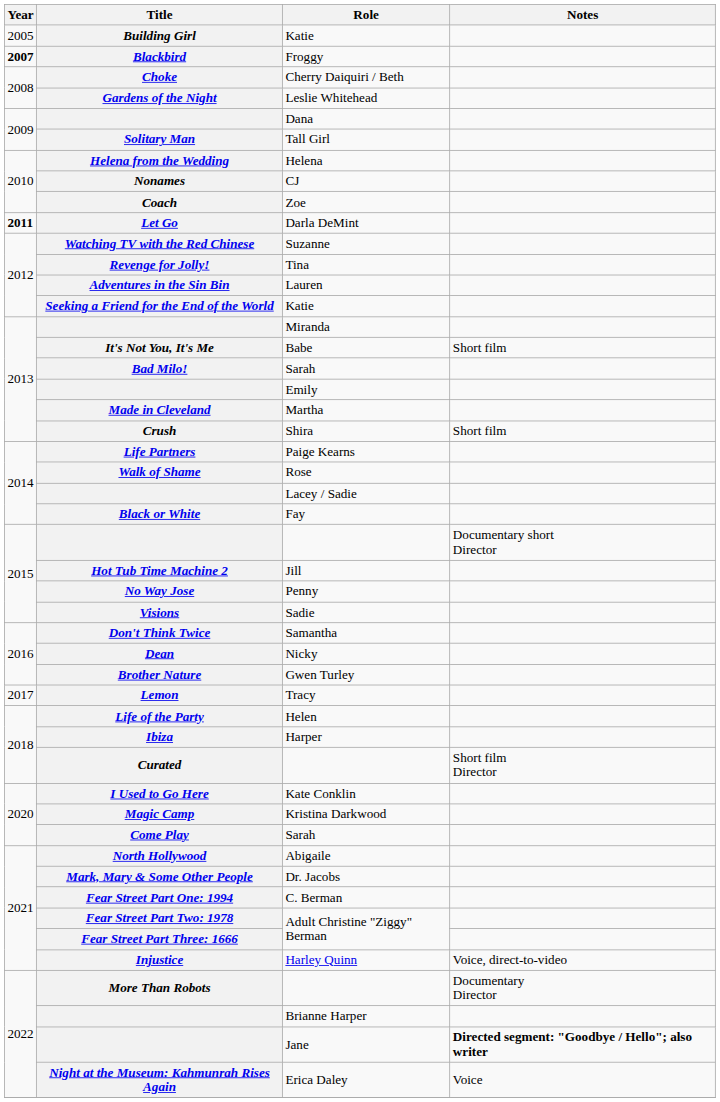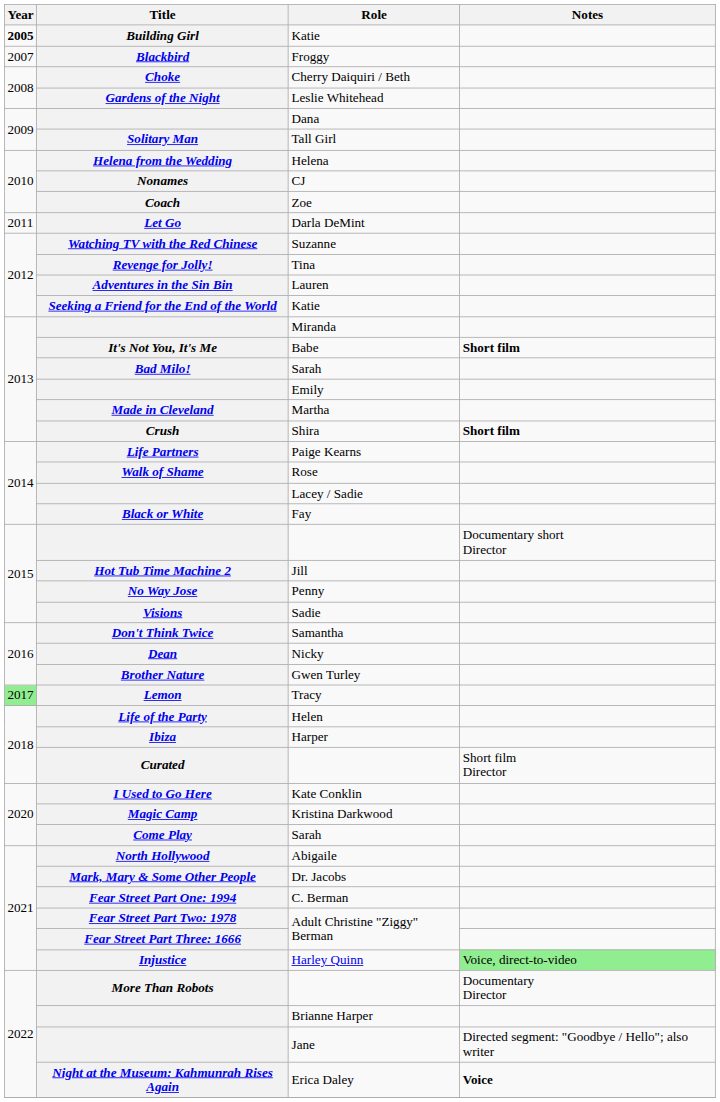(21, 35) normal -> (21, 35) bold
(21, 56) bold -> (21, 56) normal
(20, 222) bold -> (20, 222) normal
(480, 347) normal -> (491, 347) bold
(480, 431) normal -> (491, 431) bold
(21, 695) no background -> (21, 695) lightgreen background
(510, 959) no background -> (520, 959) lightgreen background
(572, 1044) bold -> (575, 1044) normal
(468, 1080) normal -> (478, 1080) bold
